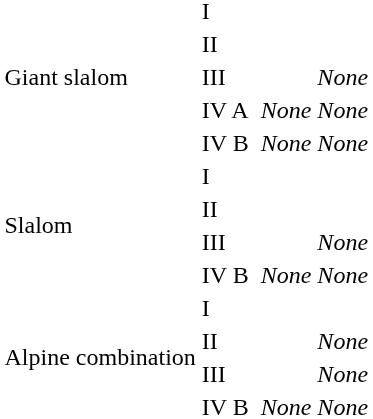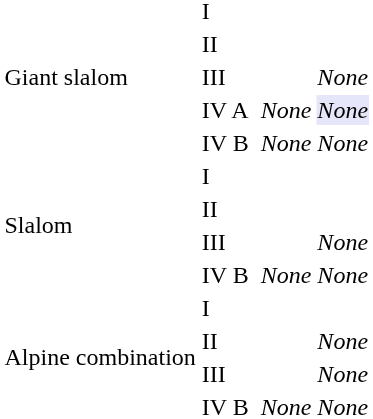(343, 109) no background -> (343, 109) lavender background
